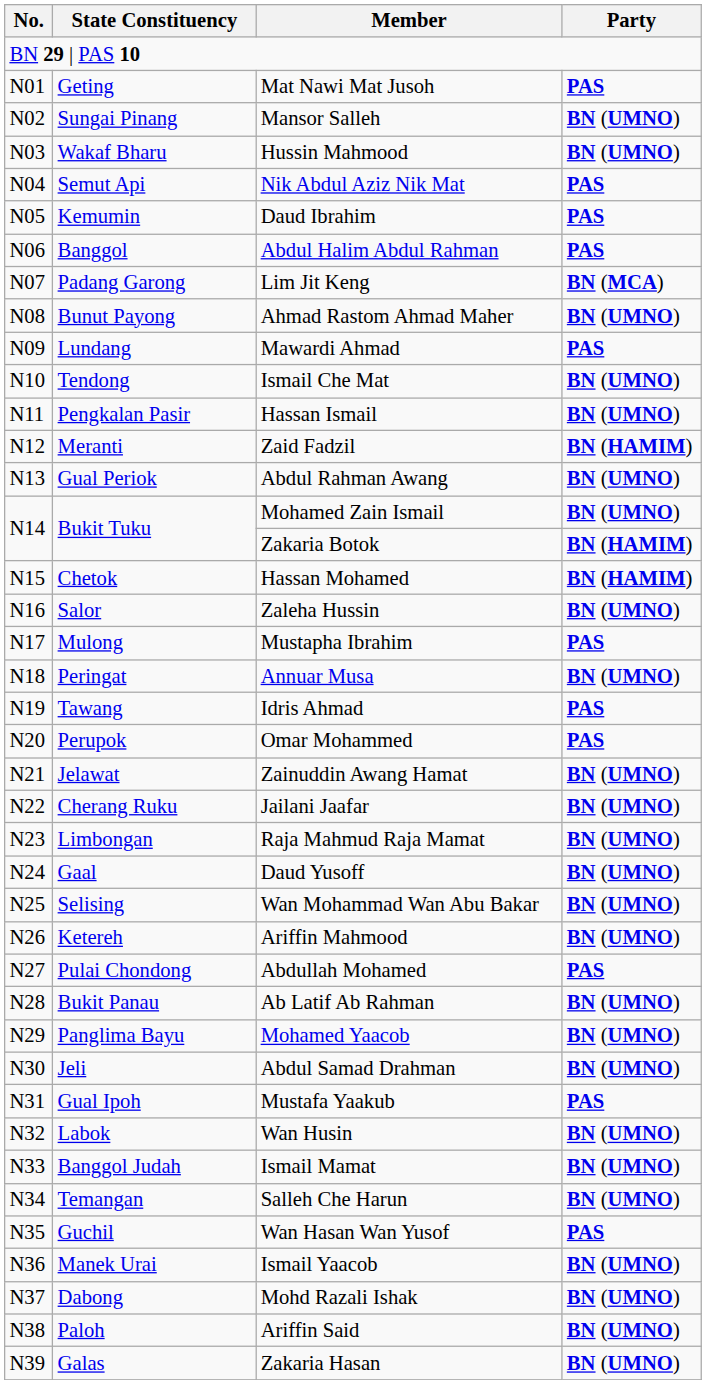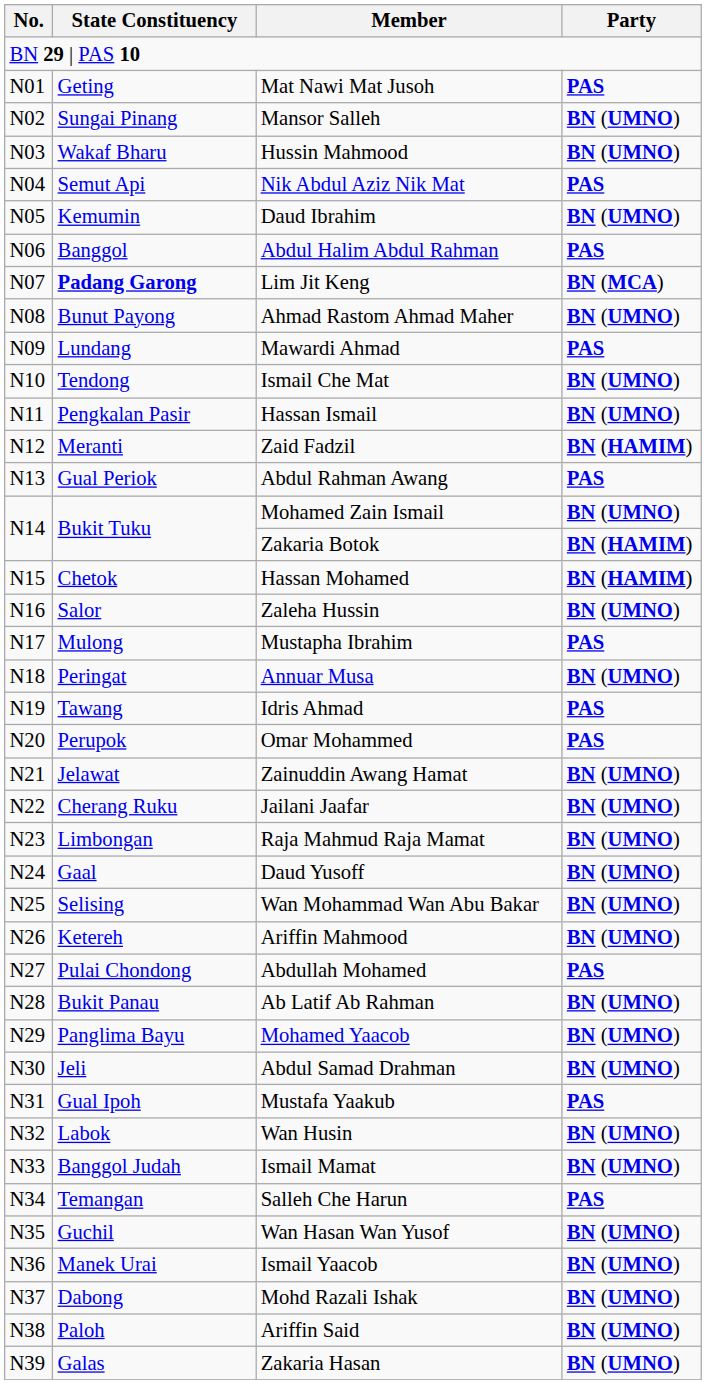(586, 217) PAS -> (623, 217) BN (UMNO)
(122, 282) normal -> (127, 282) bold
(623, 479) BN (UMNO) -> (586, 479) PAS
(623, 1199) BN (UMNO) -> (586, 1199) PAS
(586, 1232) PAS -> (623, 1232) BN (UMNO)
